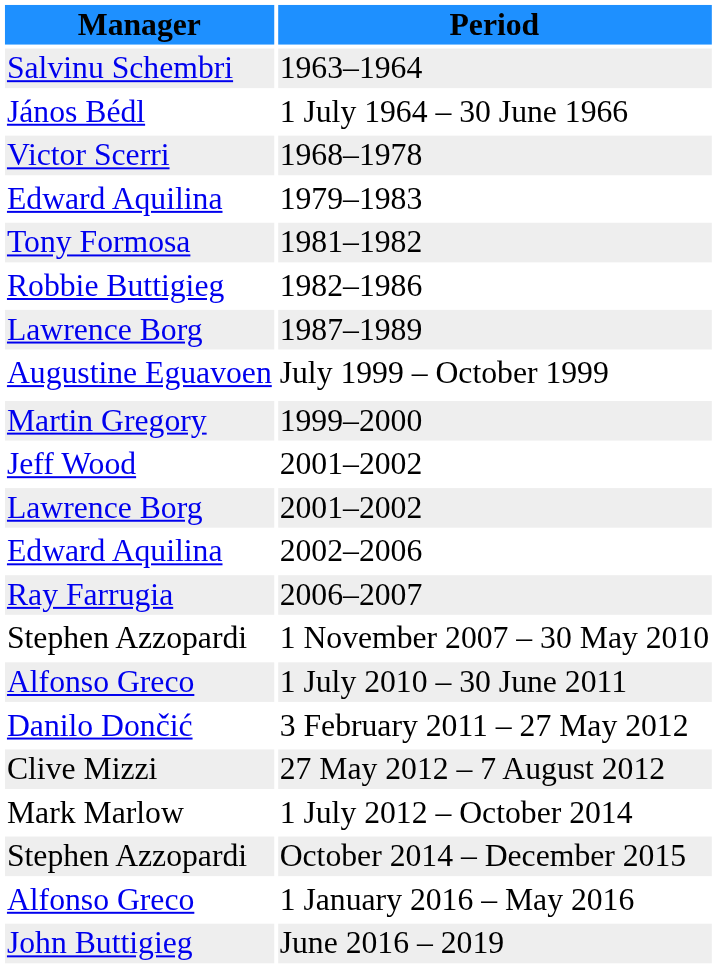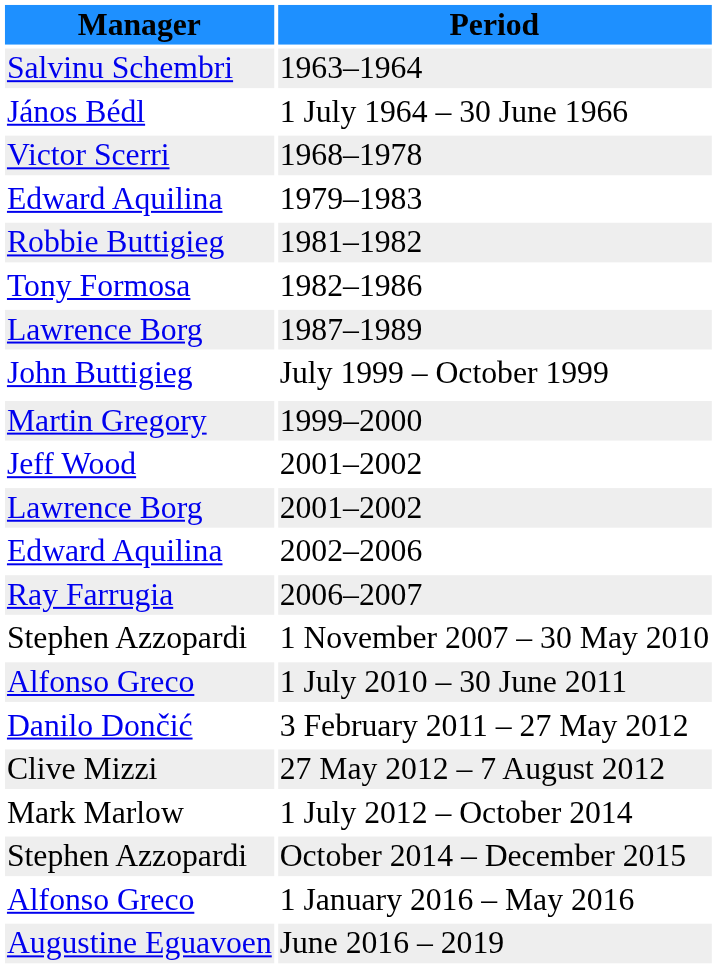(99, 242) Tony Formosa -> (116, 242) Robbie Buttigieg
(116, 285) Robbie Buttigieg -> (99, 285) Tony Formosa
(139, 372) Augustine Eguavoen -> (100, 372) John Buttigieg
(100, 942) John Buttigieg -> (139, 942) Augustine Eguavoen
